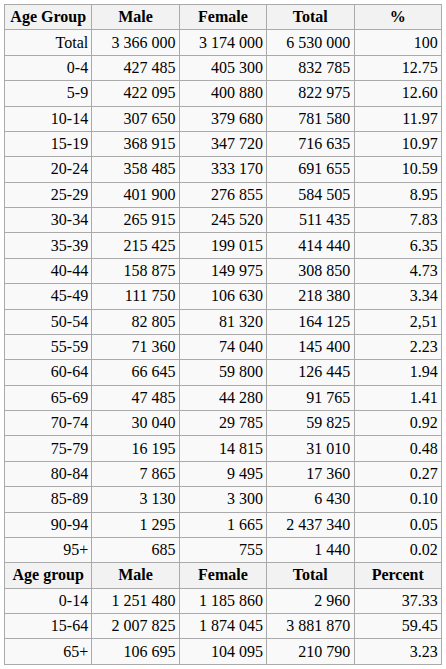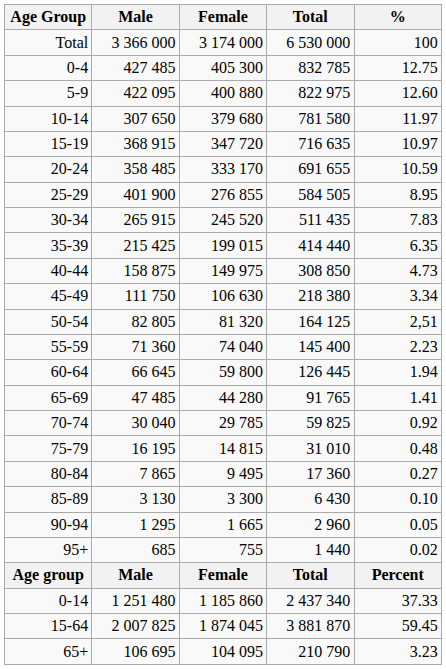(318, 524) 2 437 340 -> (332, 524) 2 960
(332, 600) 2 960 -> (318, 600) 2 437 340
